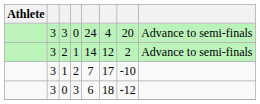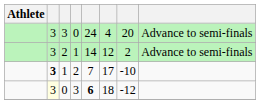(53, 71) normal -> (53, 71) bold
(53, 90) no background -> (53, 90) lightyellow background
(91, 90) normal -> (91, 90) bold
